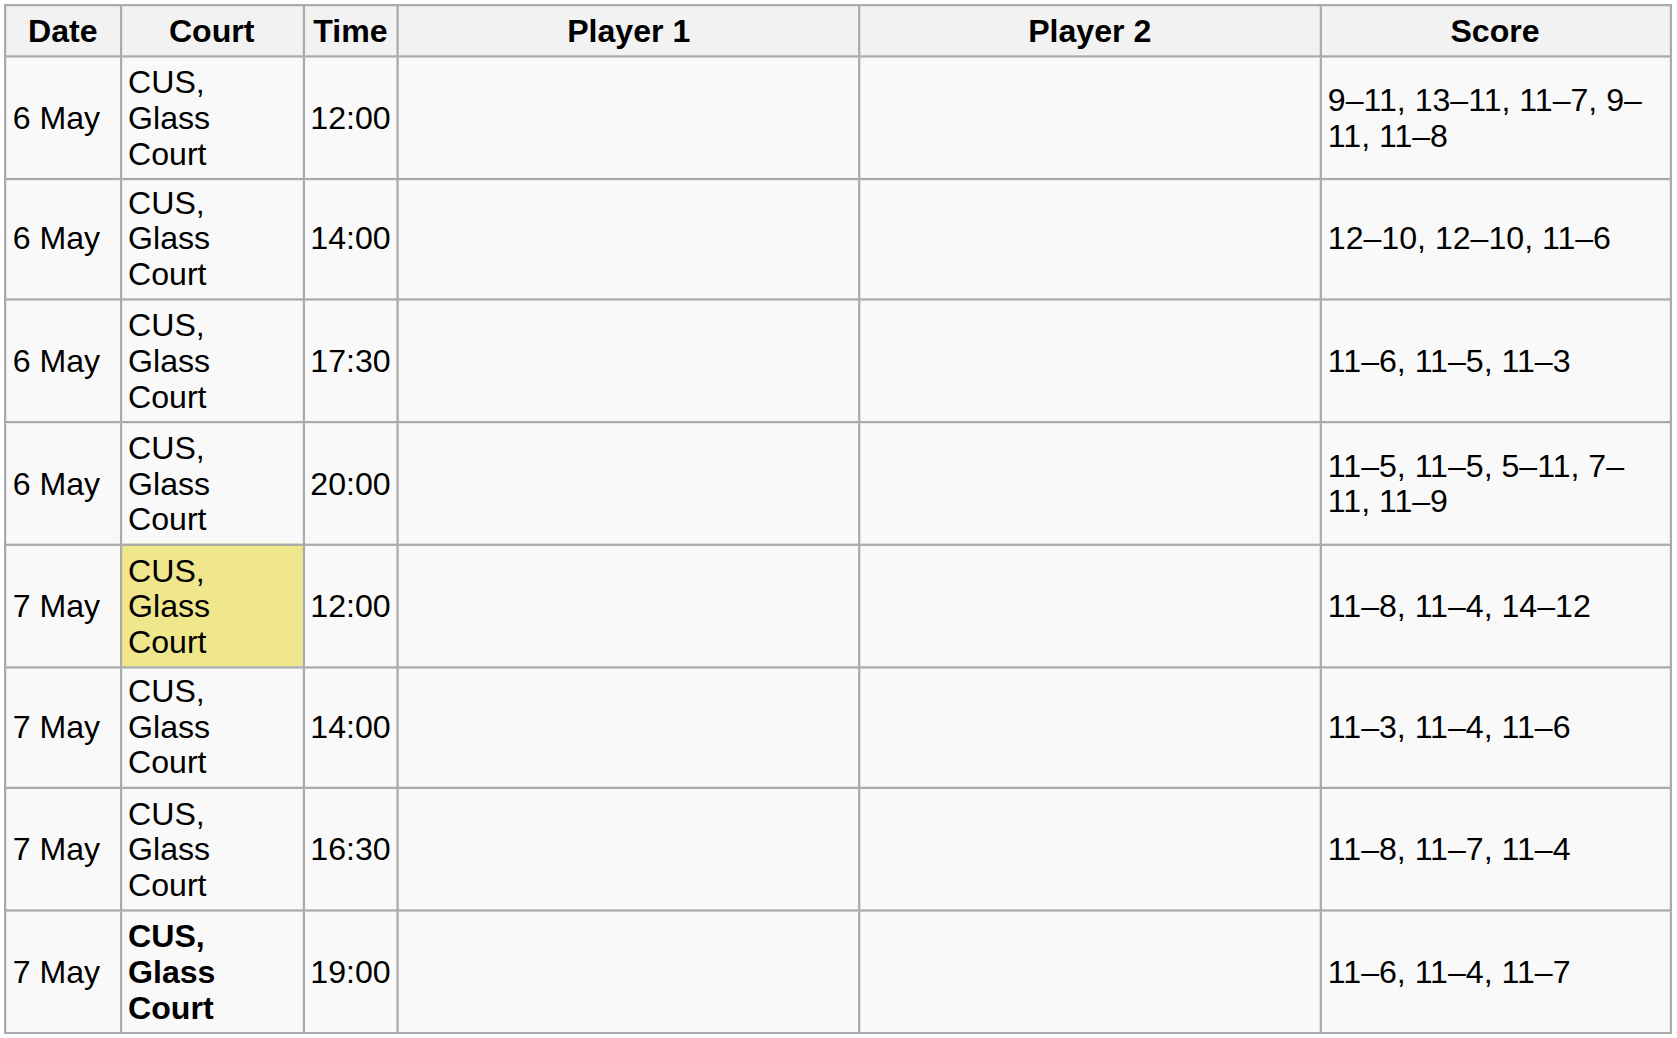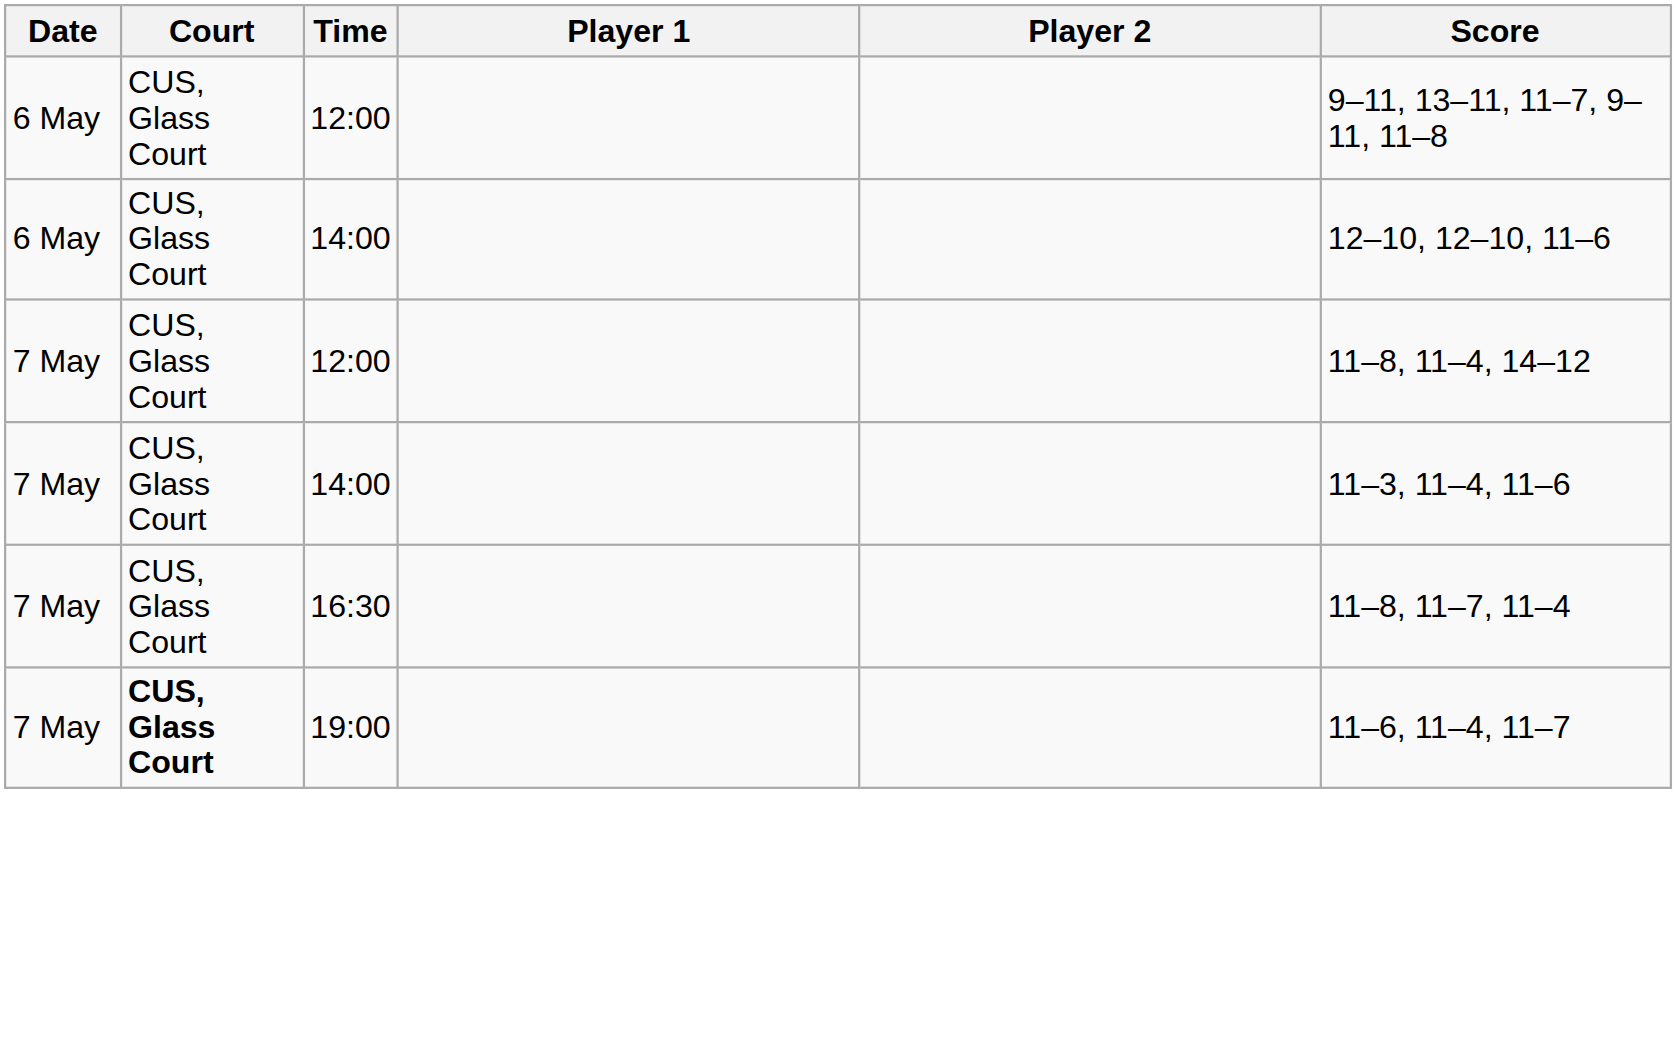- row: (56, 361)
- row: (56, 484)
(169, 606) khaki background -> (169, 361) no background
